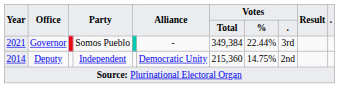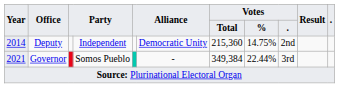rows swapped: (48, 59) <-> (48, 44)
